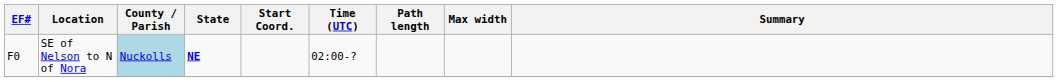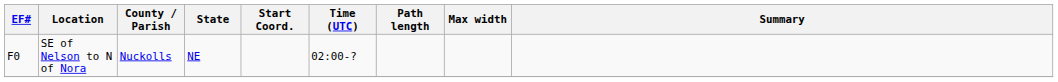(146, 56) lightblue background -> (146, 56) no background
(194, 56) bold -> (194, 56) normal
